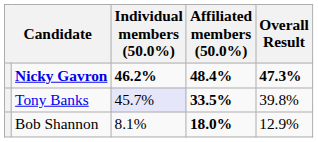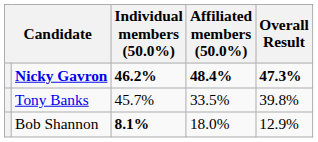(134, 99) lavender background -> (134, 99) no background
(211, 99) bold -> (210, 99) normal
(130, 124) normal -> (132, 124) bold
(211, 124) bold -> (210, 124) normal
